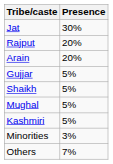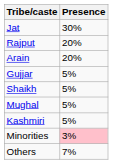(69, 136) no background -> (69, 136) pink background
